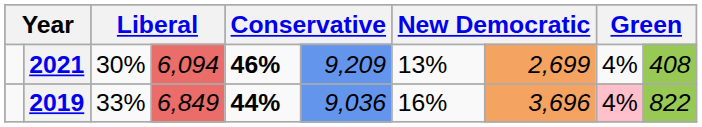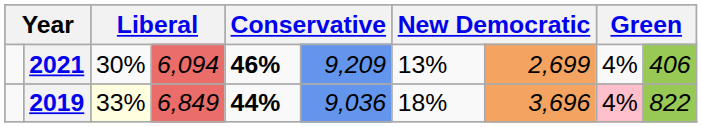(670, 64) 408 -> (670, 64) 406
(121, 103) no background -> (121, 103) lightyellow background
(422, 103) 16% -> (422, 103) 18%
